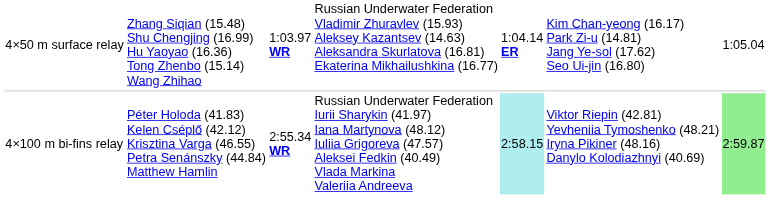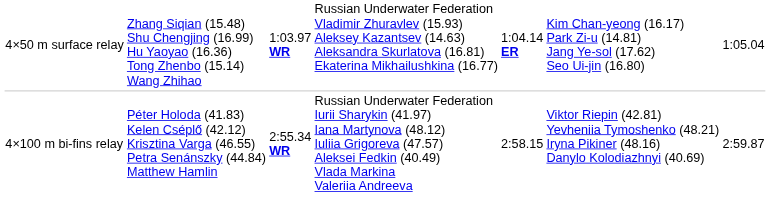(522, 143) paleturquoise background -> (522, 143) no background
(744, 143) lightgreen background -> (744, 143) no background
